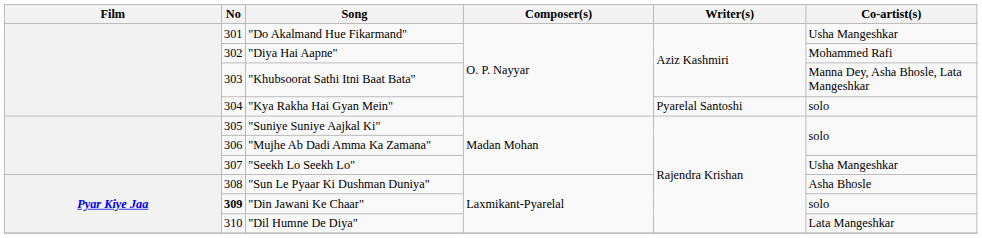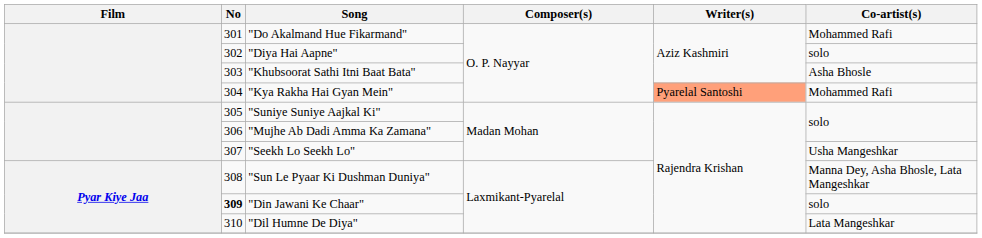(853, 33) Usha Mangeshkar -> (850, 33) Mohammed Rafi
(850, 53) Mohammed Rafi -> (819, 53) solo
(885, 79) Manna Dey, Asha Bhosle, Lata Mangeshkar -> (840, 72) Asha Bhosle
(699, 106) no background -> (699, 92) lightsalmon background
(819, 106) solo -> (850, 92) Mohammed Rafi
(840, 184) Asha Bhosle -> (885, 177) Manna Dey, Asha Bhosle, Lata Mangeshkar
